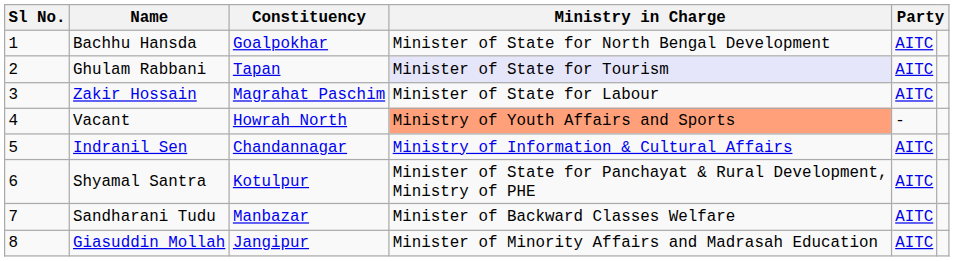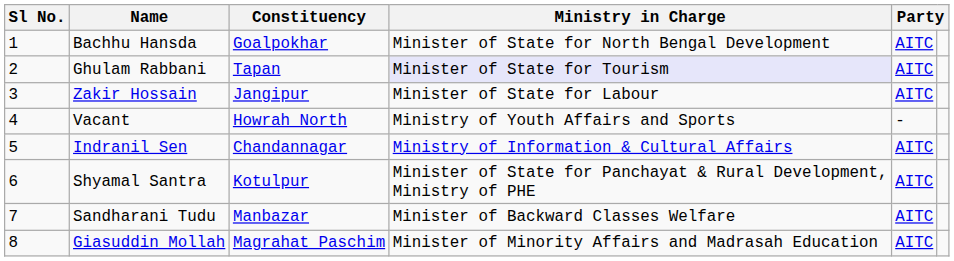(309, 95) Magrahat Paschim -> (271, 95) Jangipur
(564, 121) lightsalmon background -> (564, 121) no background
(271, 243) Jangipur -> (309, 243) Magrahat Paschim
